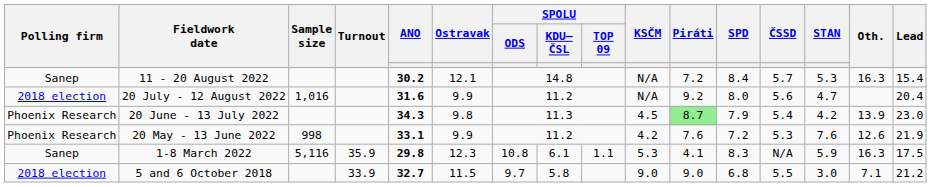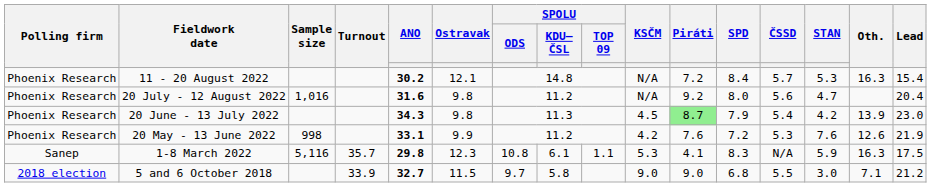(62, 77) Sanep -> (62, 77) Phoenix Research
(62, 96) 2018 election -> (62, 96) Phoenix Research
(463, 96) 9.9 -> (463, 96) 9.8
(362, 153) 35.9 -> (362, 153) 35.7
